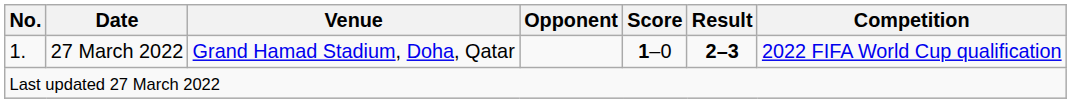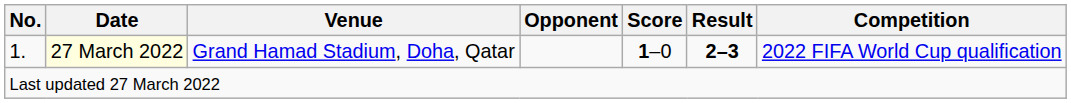(117, 51) no background -> (117, 51) lightyellow background
